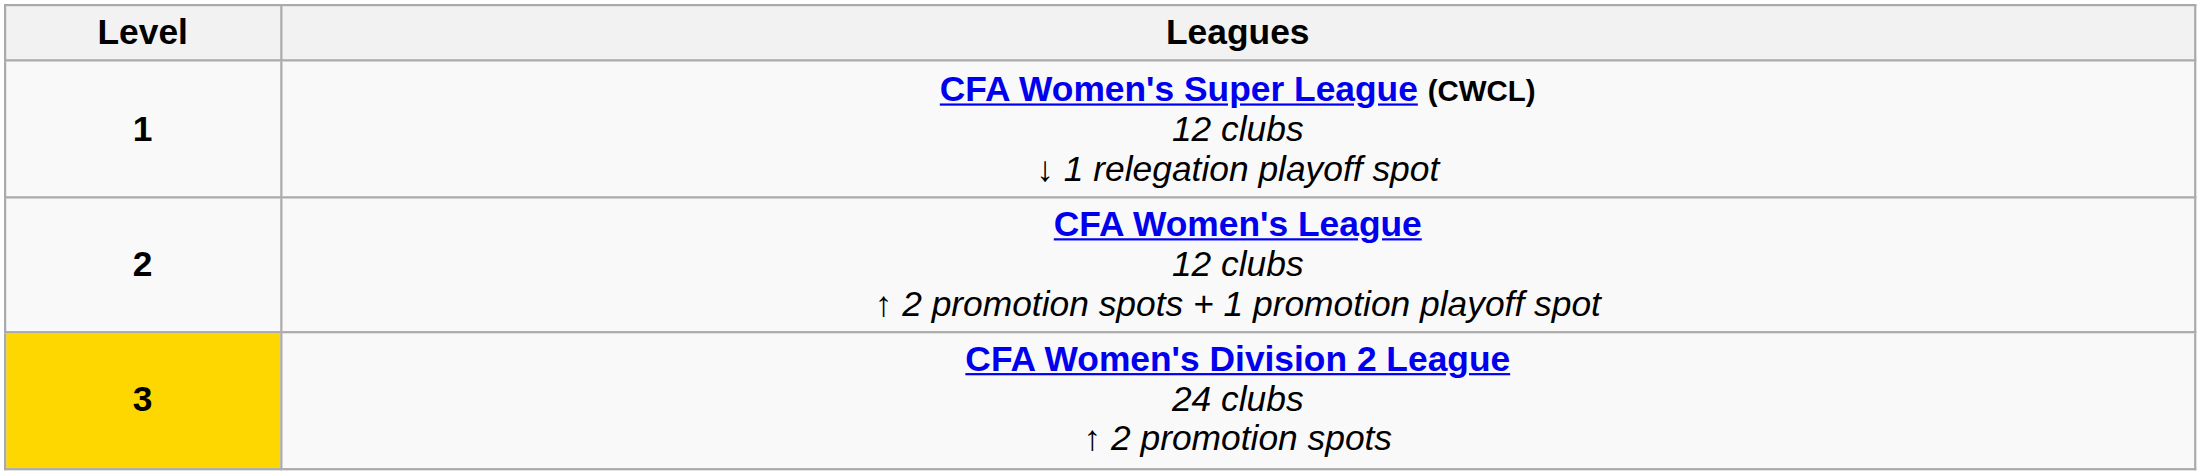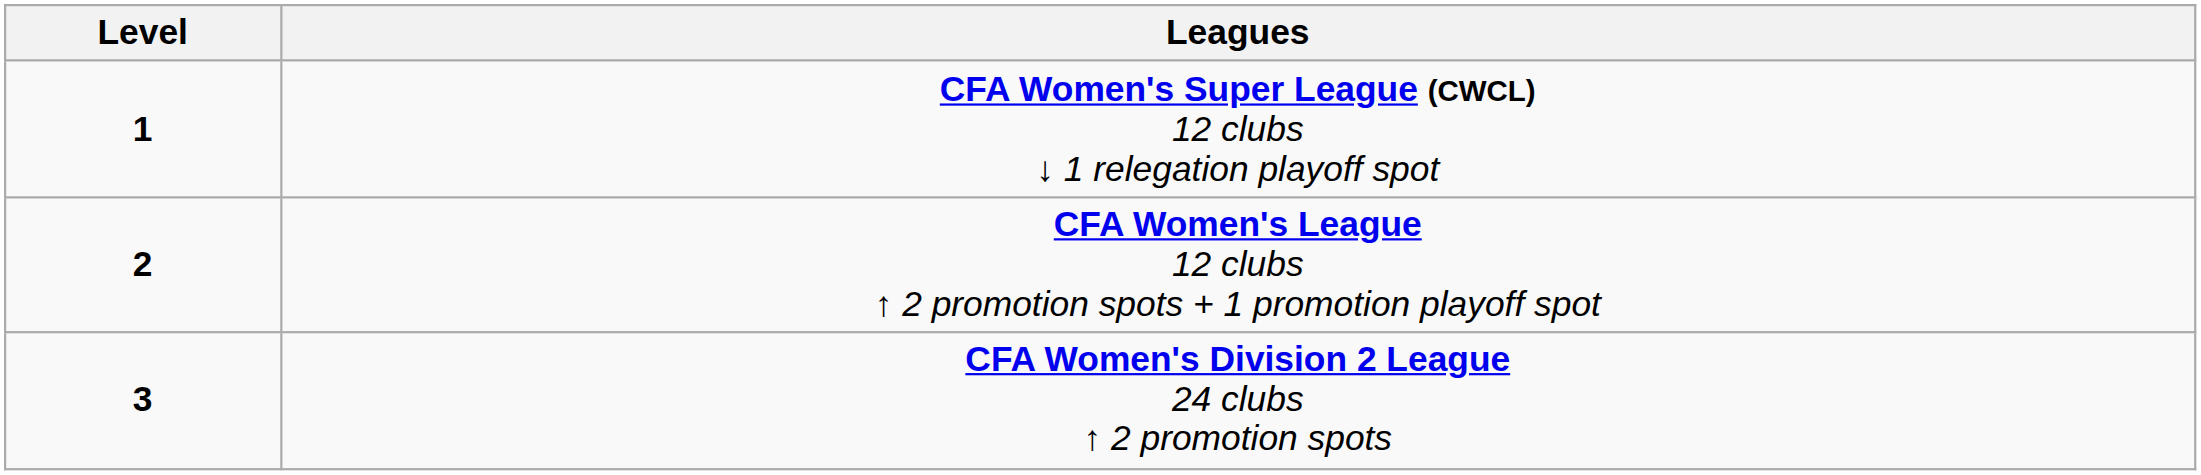(143, 399) gold background -> (143, 399) no background
